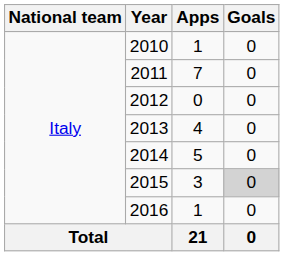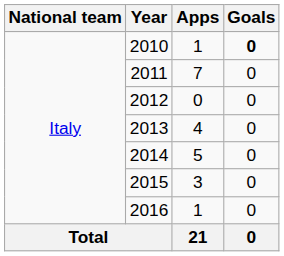(251, 45) normal -> (251, 45) bold
(251, 182) lightgrey background -> (251, 182) no background
